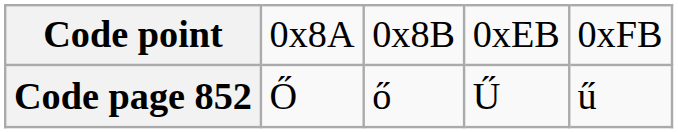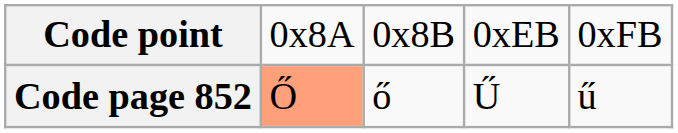(283, 95) no background -> (283, 95) lightsalmon background
